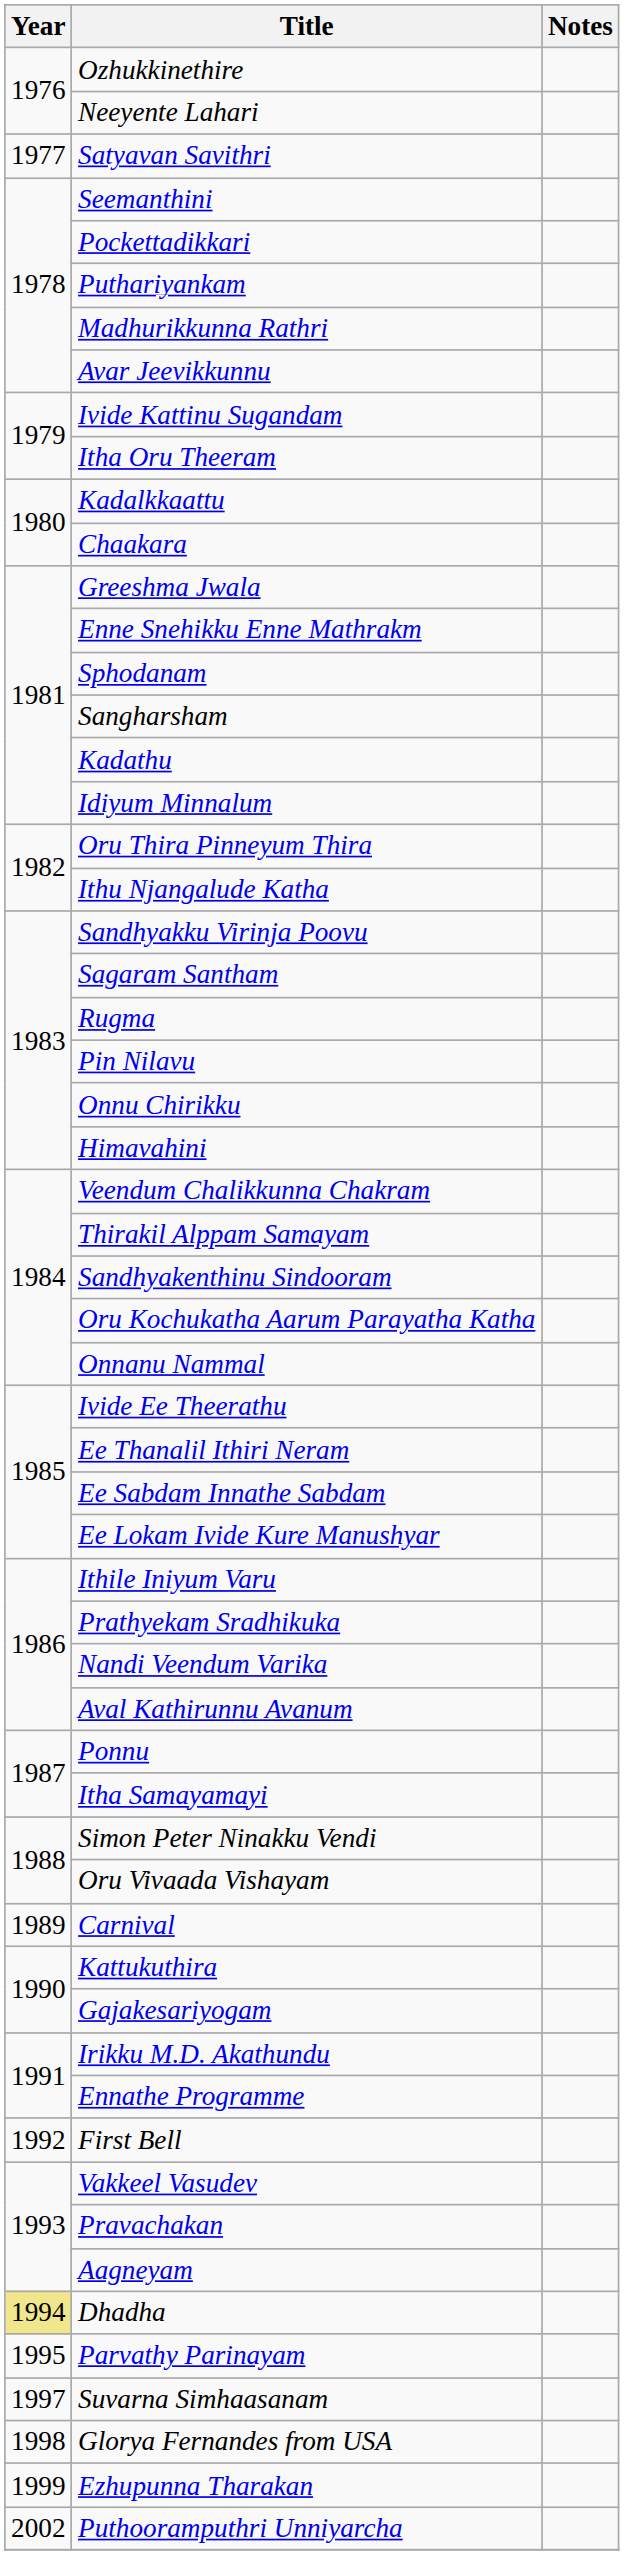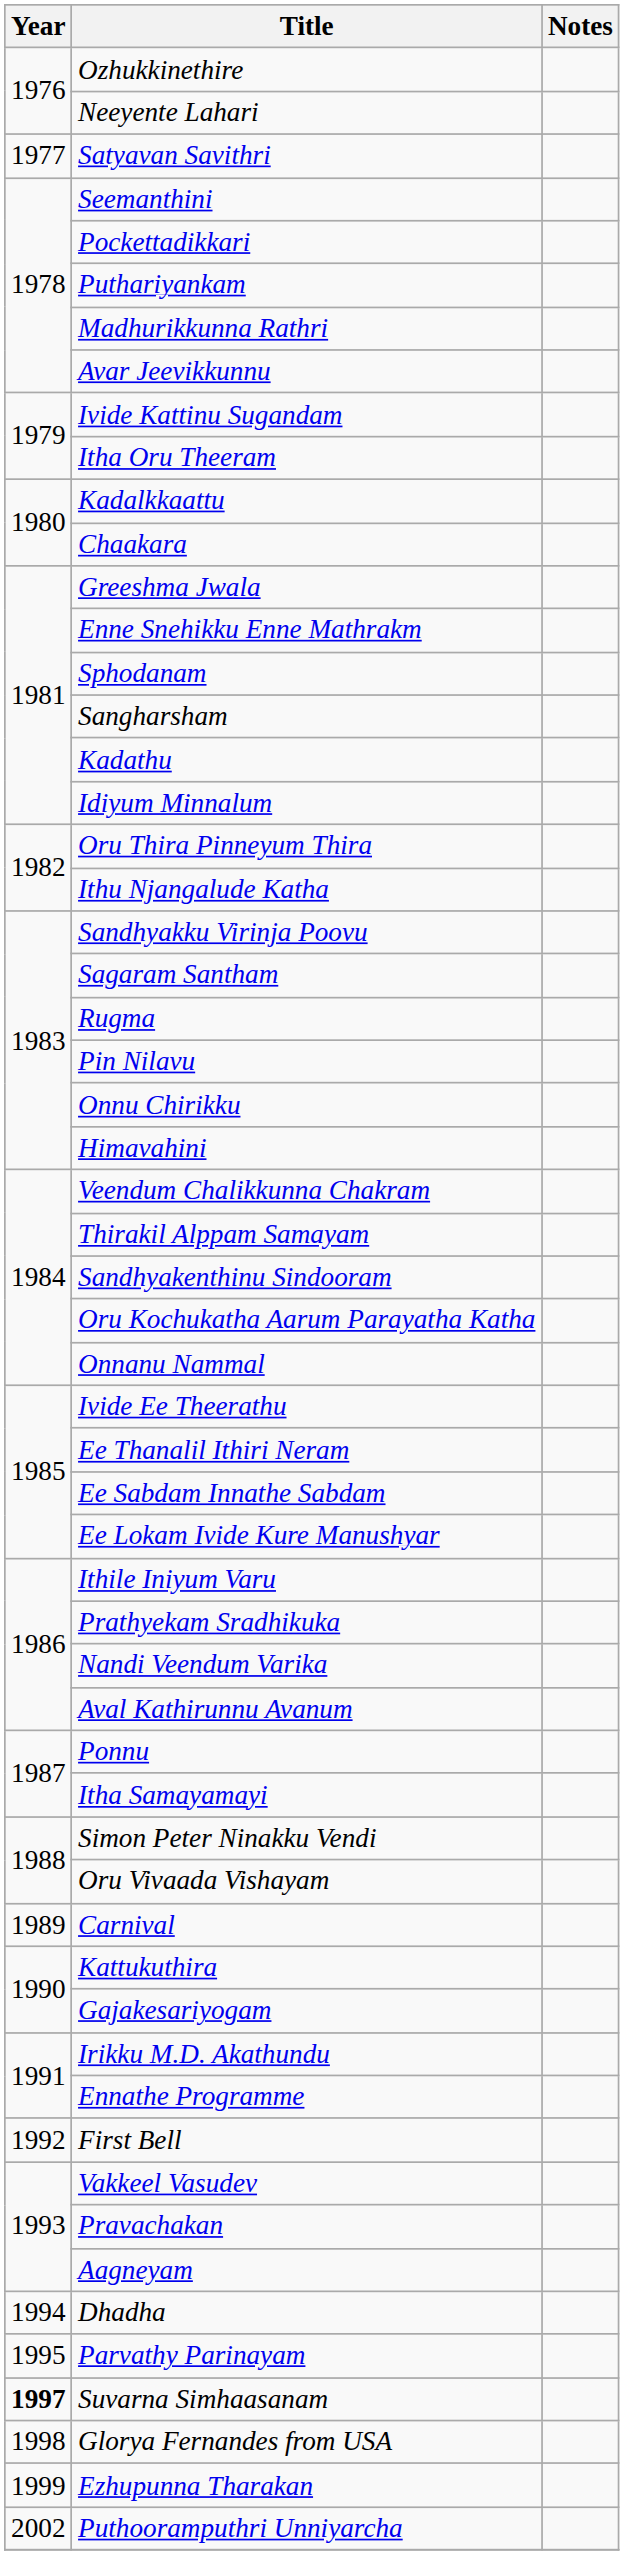(38, 2312) khaki background -> (38, 2312) no background
(38, 2398) normal -> (38, 2398) bold
